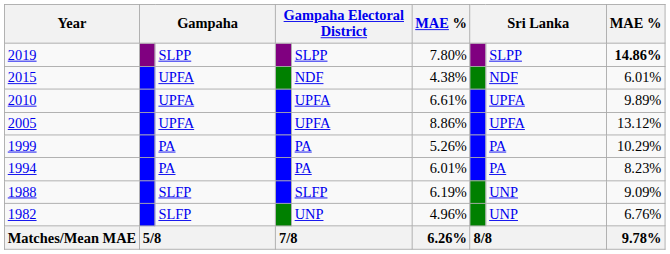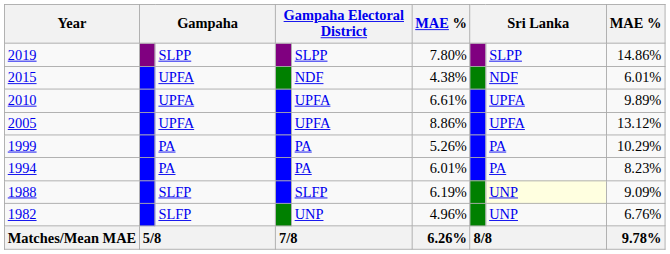(638, 54) bold -> (639, 54) normal
(504, 191) no background -> (504, 191) lightyellow background
